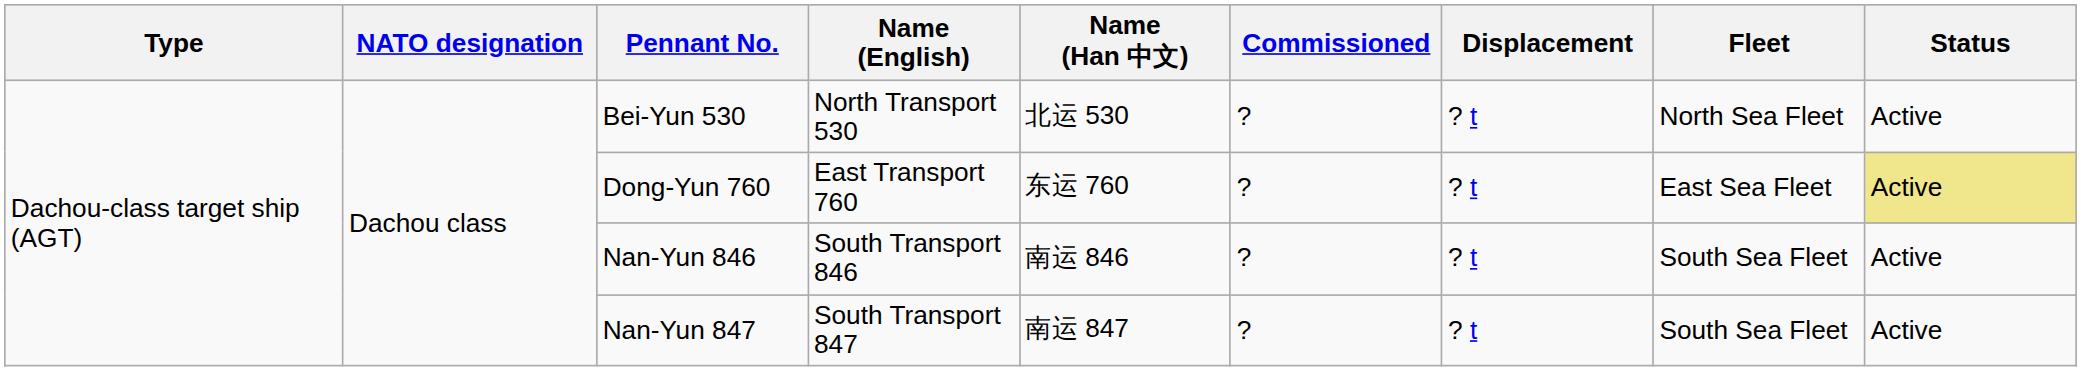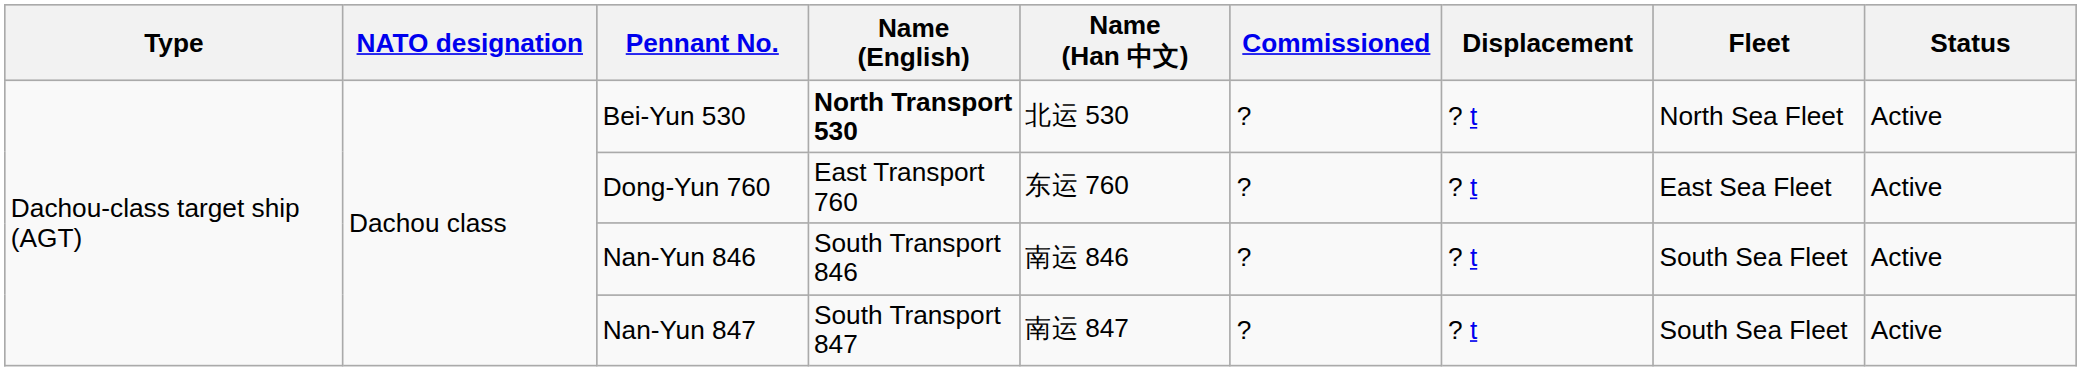(905, 116) normal -> (913, 116) bold
(1907, 187) khaki background -> (1907, 187) no background
